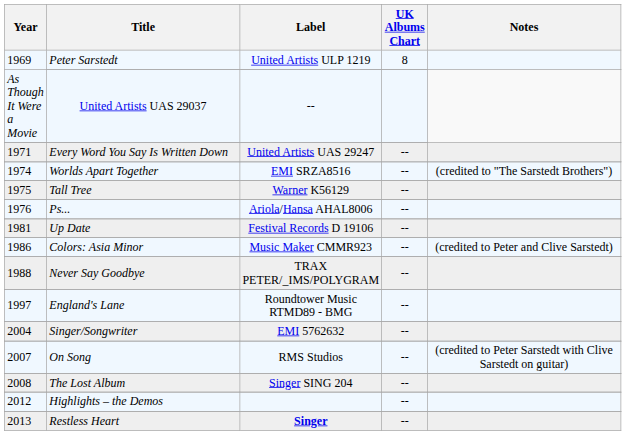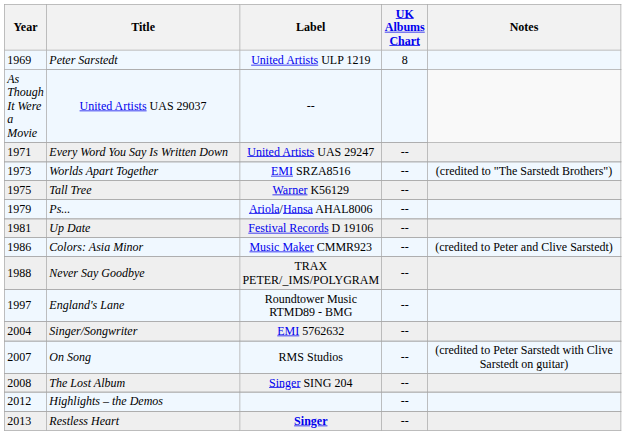(19, 171) 1974 -> (19, 171) 1973
(19, 209) 1976 -> (19, 209) 1979
